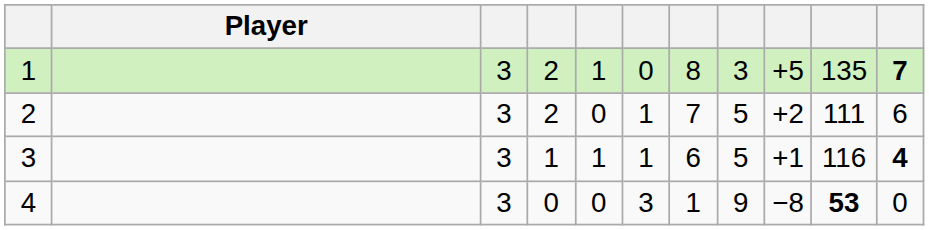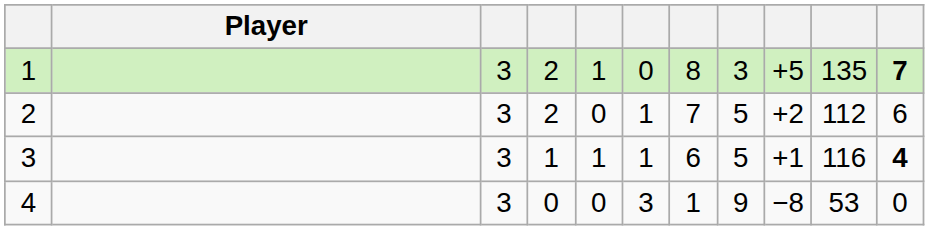(844, 114) 111 -> (844, 114) 112
(844, 202) bold -> (844, 202) normal
